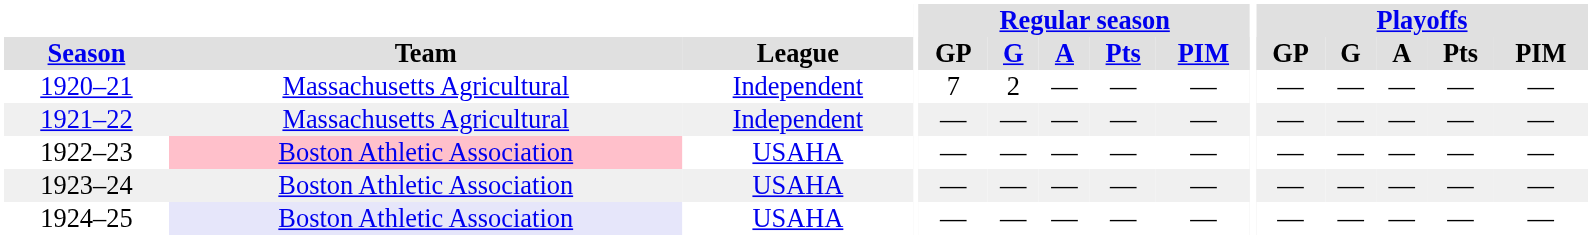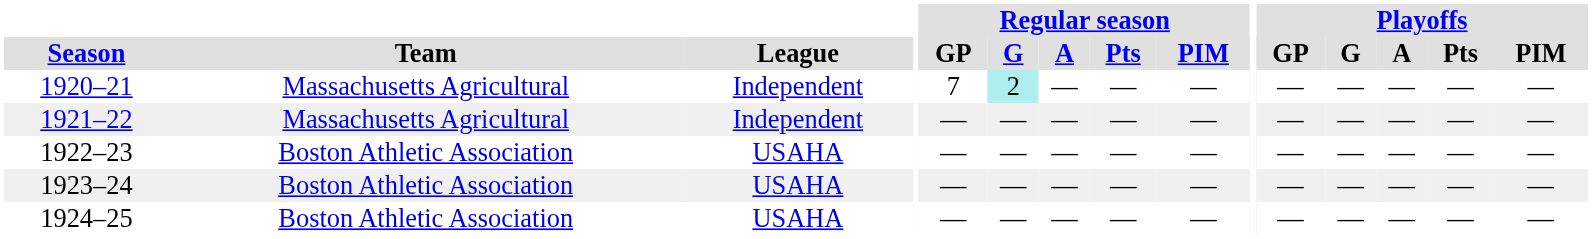(1013, 86) no background -> (1013, 86) paleturquoise background
(426, 152) pink background -> (426, 152) no background
(426, 218) lavender background -> (426, 218) no background
